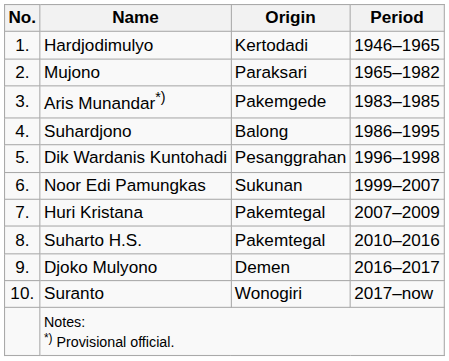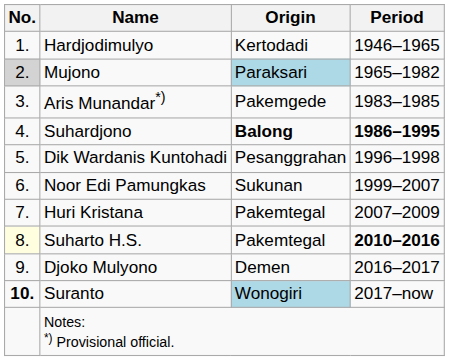(22, 72) no background -> (22, 72) lightgrey background
(271, 72) no background -> (271, 72) lightblue background
(262, 131) normal -> (264, 131) bold
(397, 131) normal -> (397, 131) bold
(22, 239) no background -> (22, 239) lightyellow background
(397, 239) normal -> (397, 239) bold
(22, 294) normal -> (22, 294) bold
(268, 294) no background -> (268, 294) lightblue background
